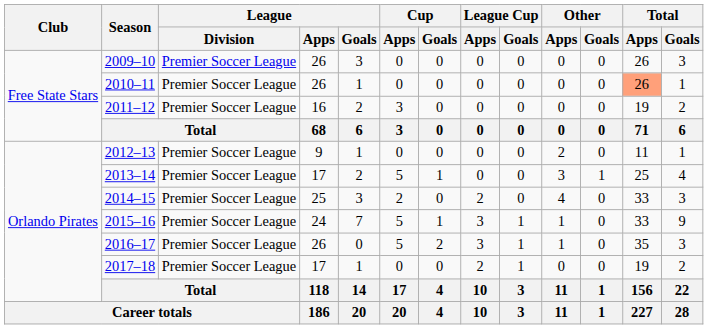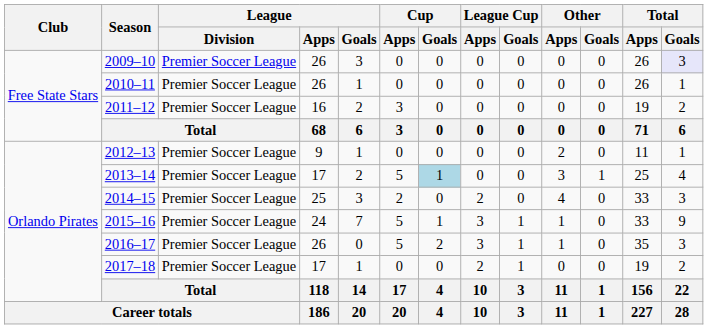(682, 61) no background -> (682, 61) lavender background
(642, 84) lightsalmon background -> (642, 84) no background
(440, 175) no background -> (440, 175) lightblue background
